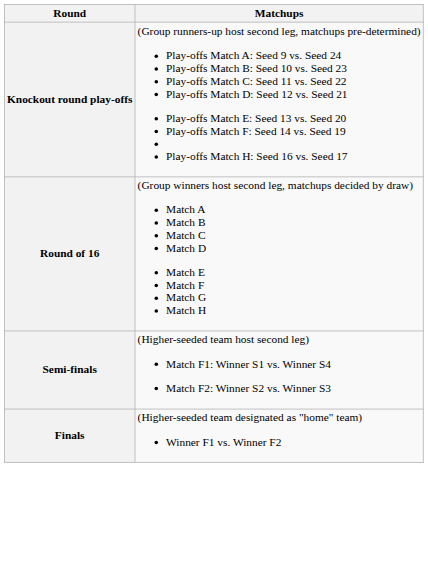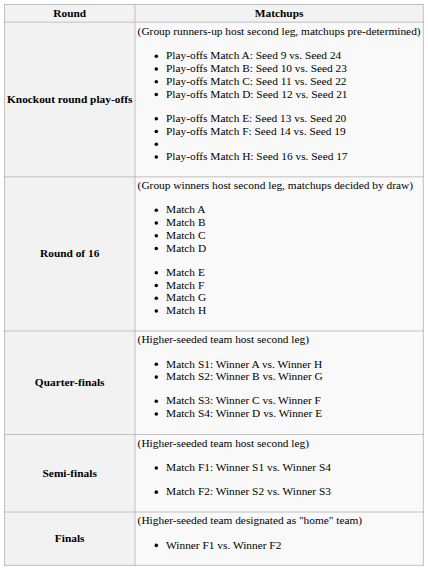+ row: (70, 382)
